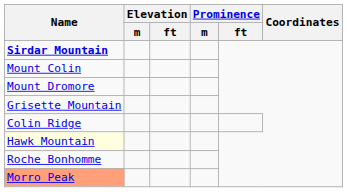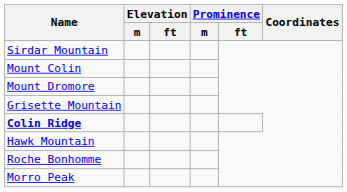(58, 50) bold -> (58, 50) normal
(44, 123) normal -> (44, 123) bold
(51, 141) lightyellow background -> (51, 141) no background
(41, 178) lightsalmon background -> (41, 178) no background
